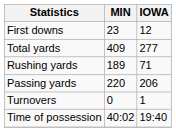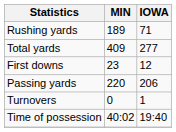rows swapped: (35, 30) <-> (42, 65)
